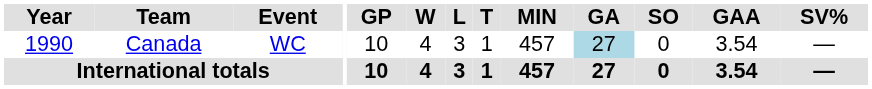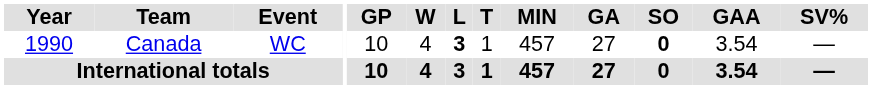(459, 44) normal -> (459, 44) bold
(604, 44) lightblue background -> (604, 44) no background
(663, 44) normal -> (663, 44) bold
